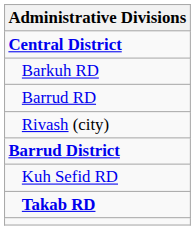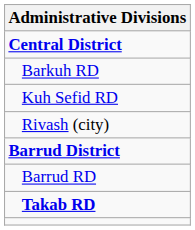(59, 97) Barrud RD -> (70, 97) Kuh Sefid RD
(70, 177) Kuh Sefid RD -> (59, 177) Barrud RD
